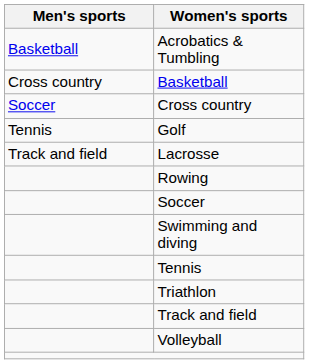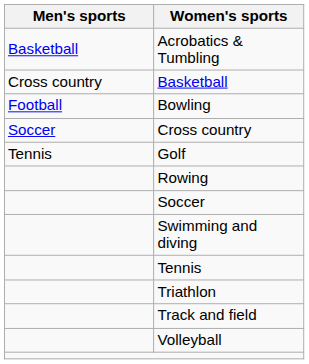+ row: (184, 105)
- row: (188, 154)
